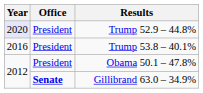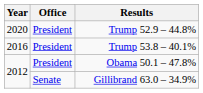(17, 29) lavender background -> (17, 29) no background
(48, 79) bold -> (47, 79) normal
